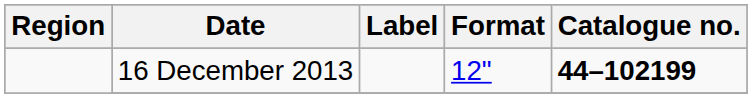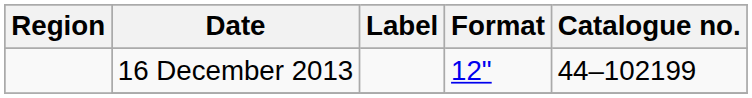(627, 70) bold -> (627, 70) normal
